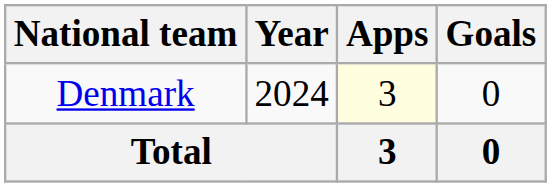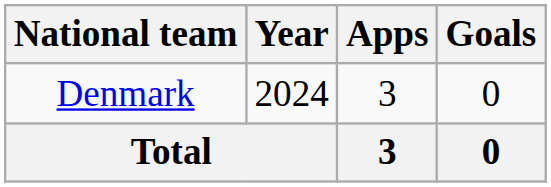(387, 92) lightyellow background -> (387, 92) no background
